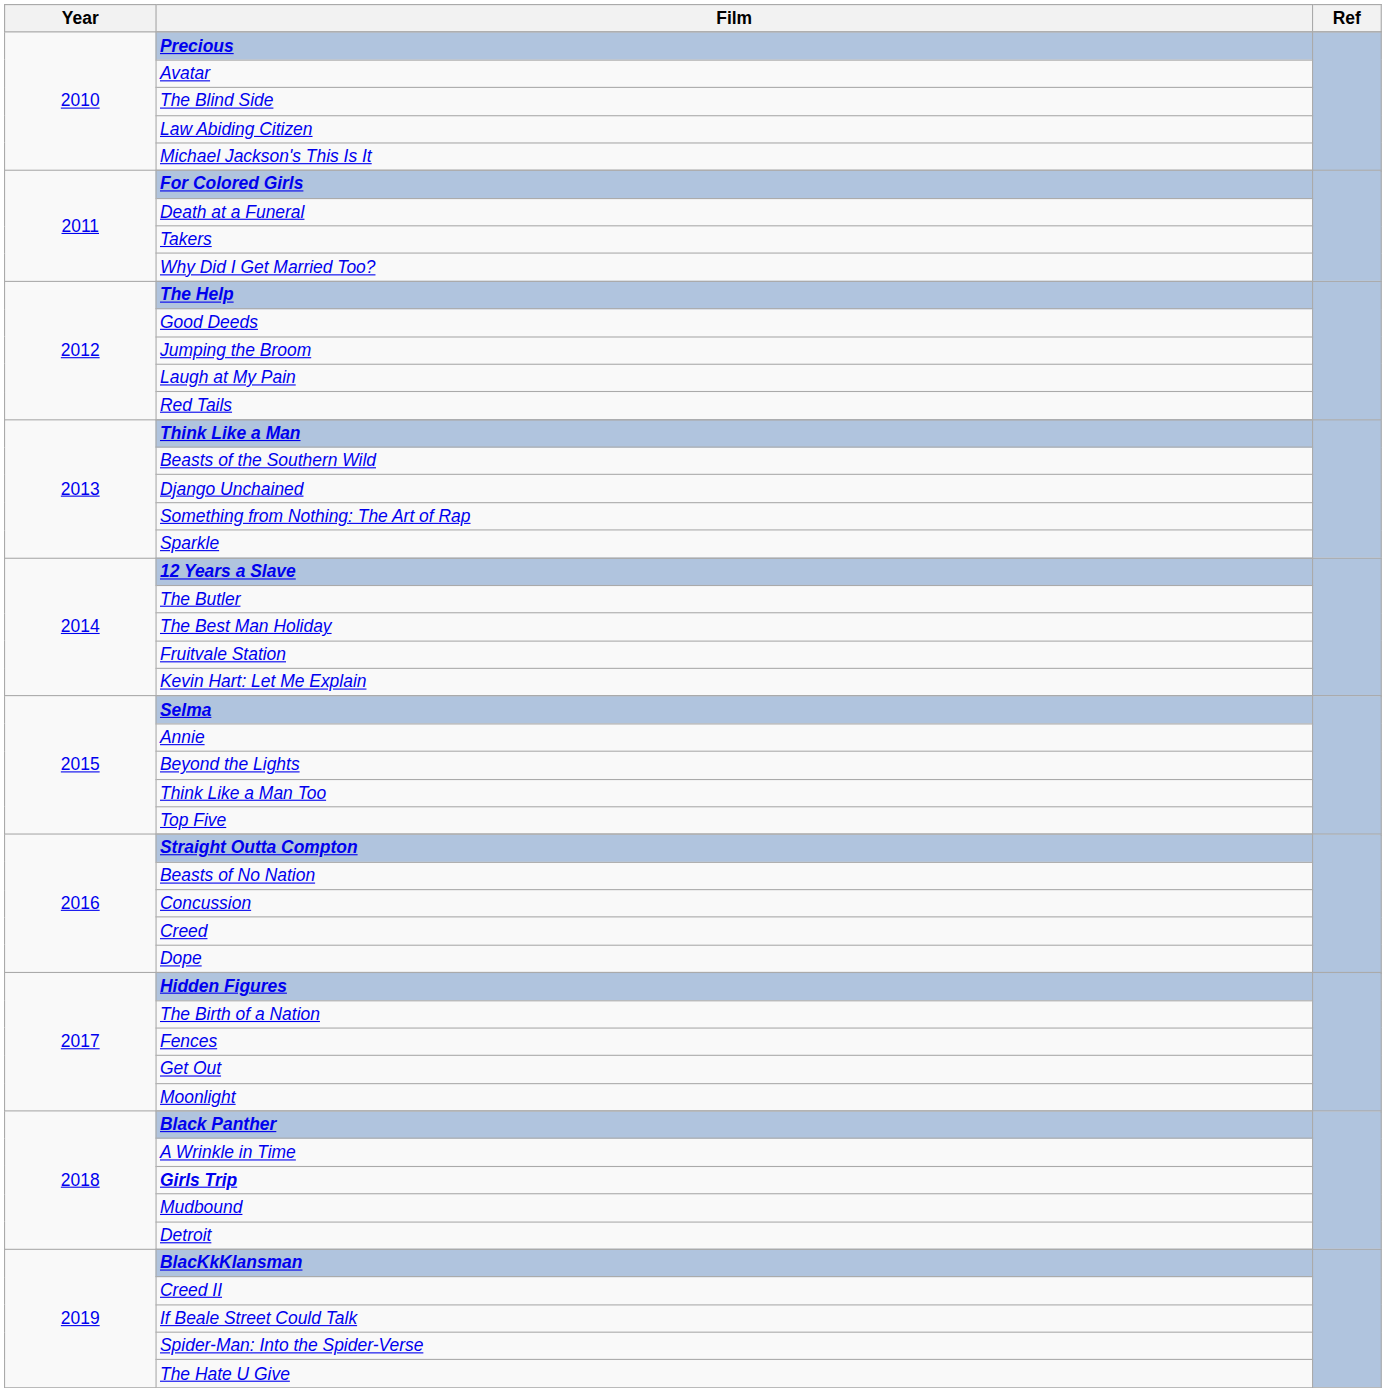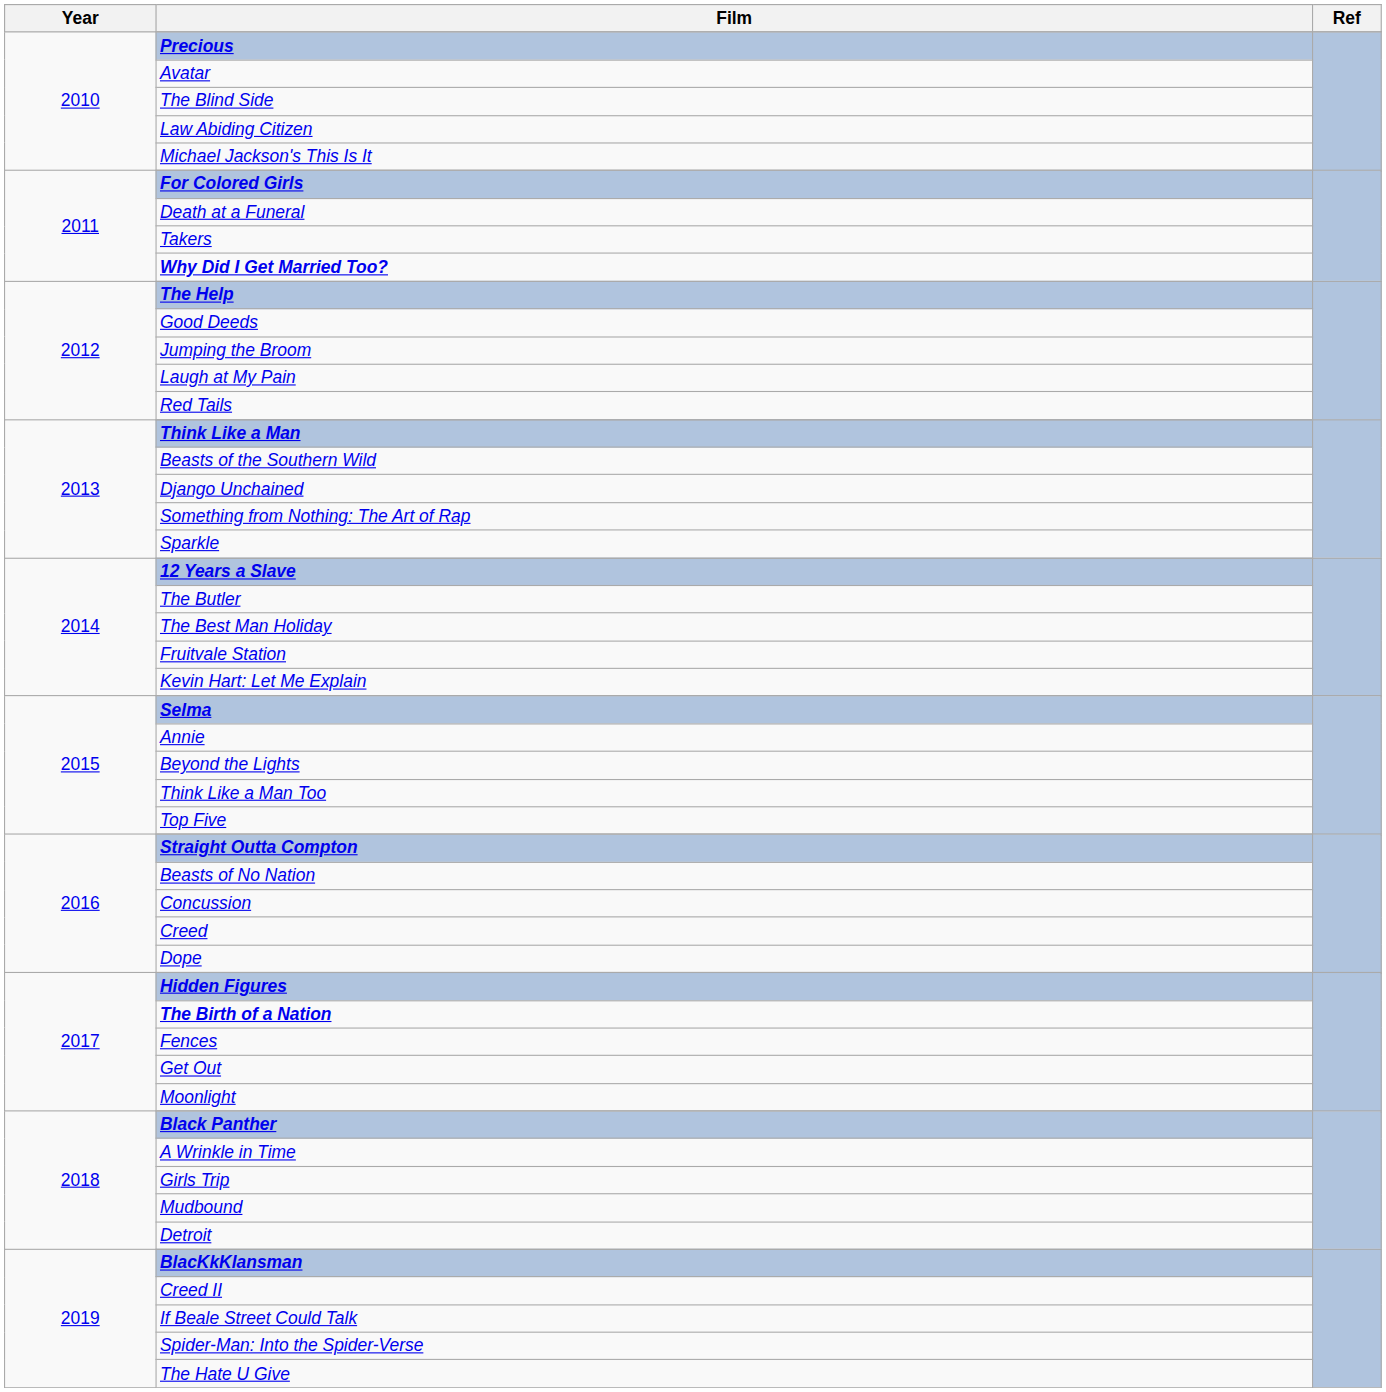(268, 267) normal -> (274, 267) bold
(240, 1014) normal -> (246, 1014) bold
(199, 1179) bold -> (195, 1179) normal
